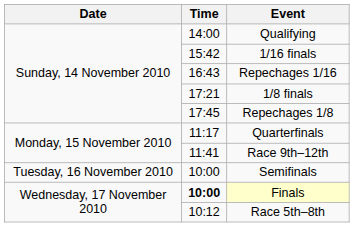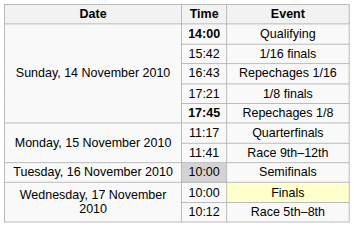(204, 34) normal -> (204, 34) bold
(204, 113) normal -> (204, 113) bold
(204, 172) no background -> (204, 172) lightgrey background
(204, 192) bold -> (204, 192) normal
